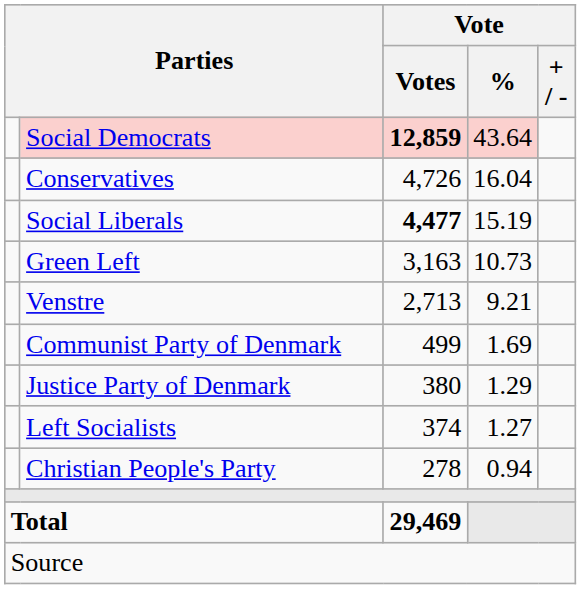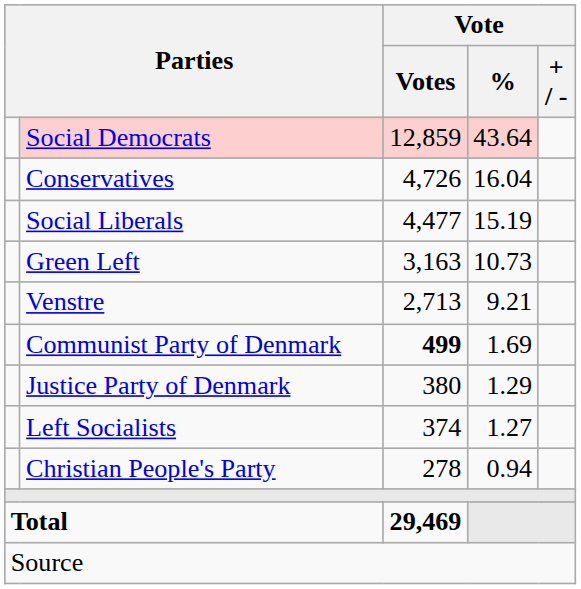(425, 137) bold -> (425, 137) normal
(432, 219) bold -> (432, 219) normal
(442, 344) normal -> (442, 344) bold
